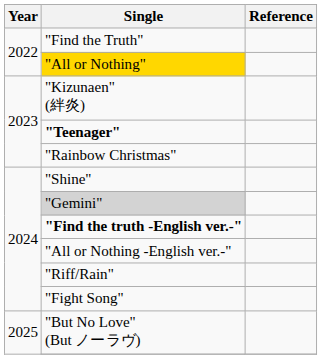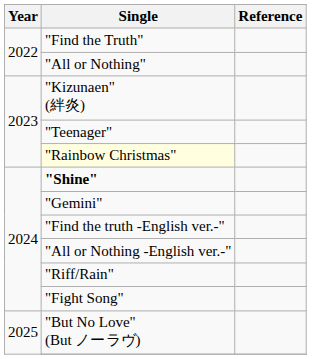(95, 64) gold background -> (95, 64) no background
(83, 131) bold -> (79, 131) normal
(111, 155) no background -> (111, 155) lightyellow background
(68, 179) normal -> (71, 179) bold
(74, 203) lightgrey background -> (74, 203) no background
(143, 226) bold -> (135, 226) normal
